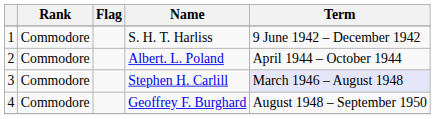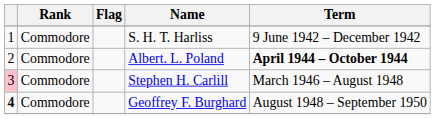(327, 59) normal -> (330, 59) bold
(11, 80) no background -> (11, 80) pink background
(328, 80) lavender background -> (328, 80) no background
(11, 102) normal -> (11, 102) bold
